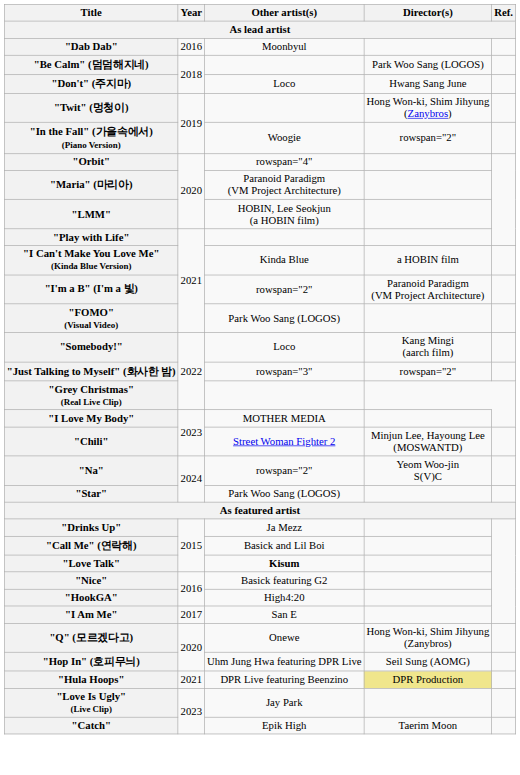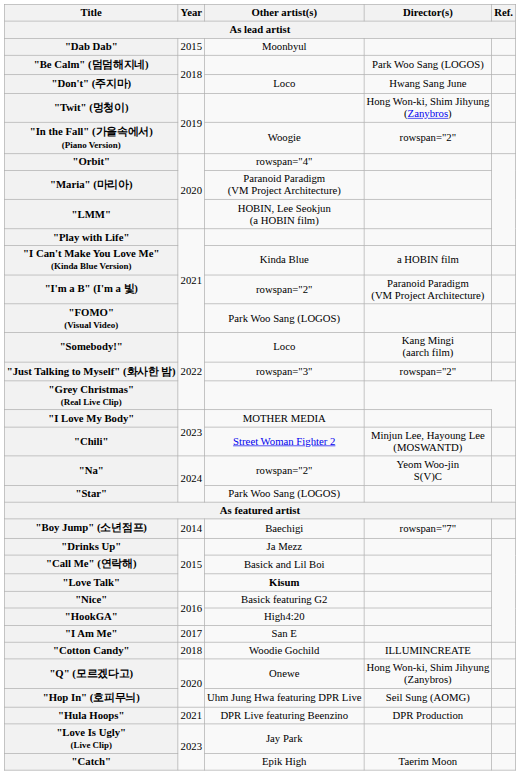(191, 47) 2016 -> (191, 47) 2015
+ row: (91, 528)
+ row: (91, 650)
(428, 679) khaki background -> (428, 715) no background
